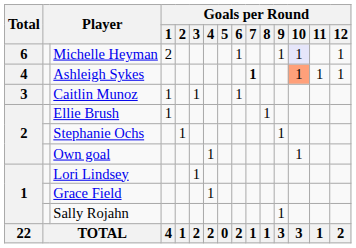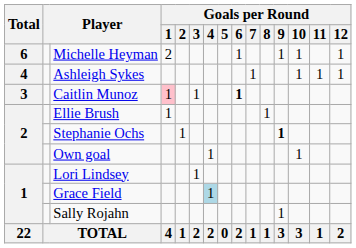(299, 54) lavender background -> (299, 54) no background
(253, 74) bold -> (253, 74) normal
(299, 74) lightsalmon background -> (299, 74) no background
(168, 94) no background -> (168, 94) pink background
(239, 94) normal -> (239, 94) bold
(281, 134) normal -> (281, 134) bold
(211, 193) no background -> (211, 193) lightblue background
